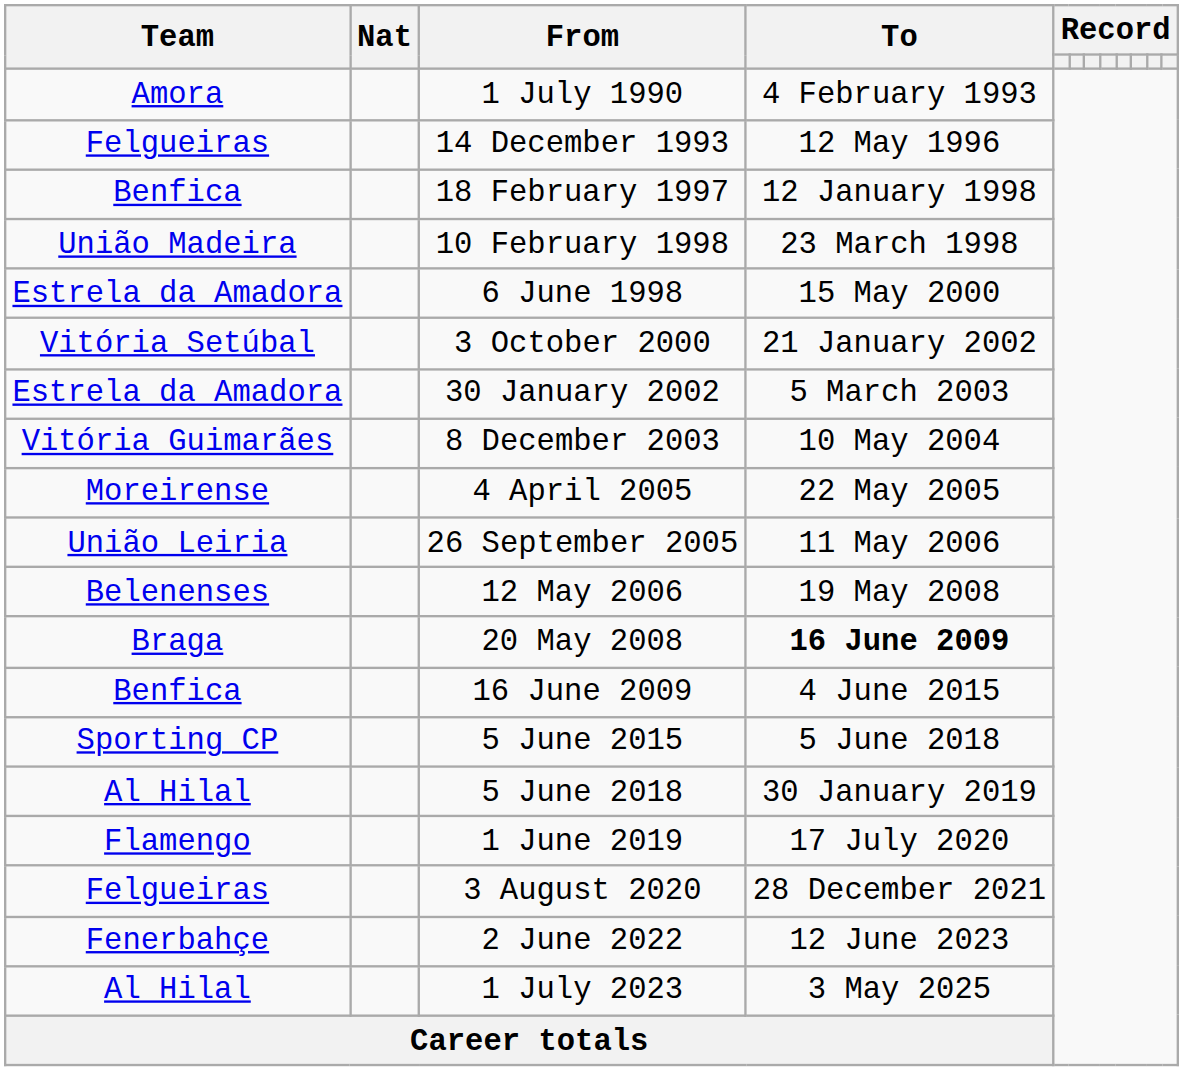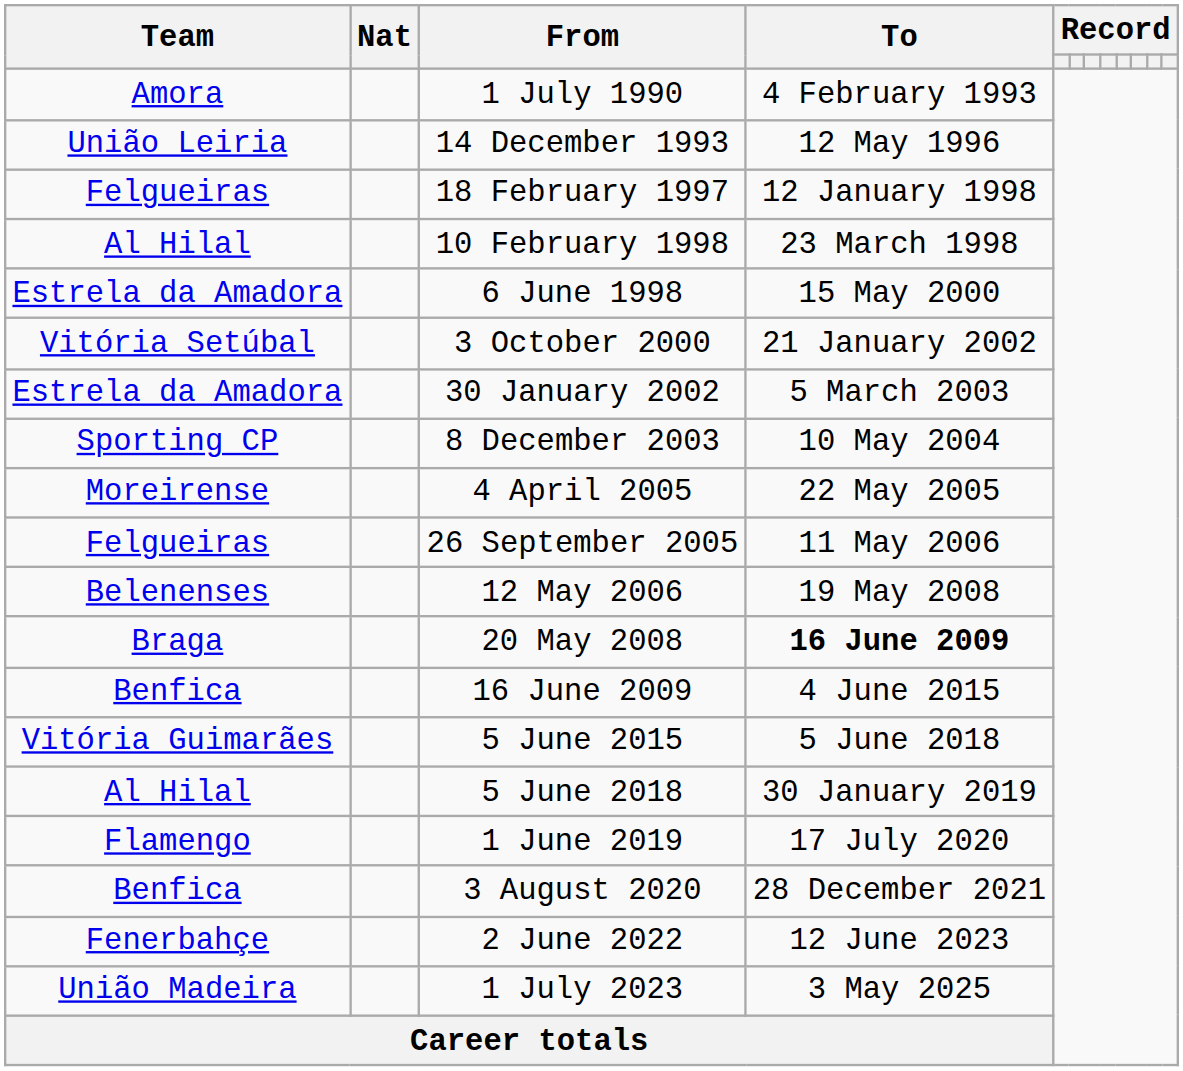(177, 144) Felgueiras -> (177, 144) União Leiria
(177, 194) Benfica -> (177, 194) Felgueiras
(177, 244) União Madeira -> (177, 244) Al Hilal
(177, 443) Vitória Guimarães -> (177, 443) Sporting CP
(177, 543) União Leiria -> (177, 543) Felgueiras
(177, 742) Sporting CP -> (177, 742) Vitória Guimarães
(177, 891) Felgueiras -> (177, 891) Benfica
(177, 991) Al Hilal -> (177, 991) União Madeira
